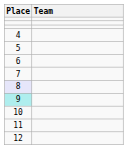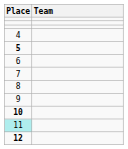(18, 48) normal -> (18, 48) bold
(18, 87) lavender background -> (18, 87) no background
(18, 100) paleturquoise background -> (18, 100) no background
(18, 113) normal -> (18, 113) bold
(18, 125) no background -> (18, 125) paleturquoise background
(18, 138) normal -> (18, 138) bold
